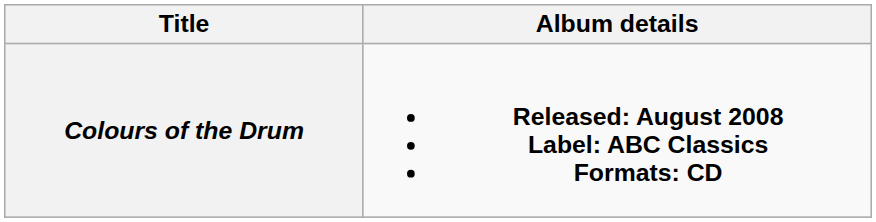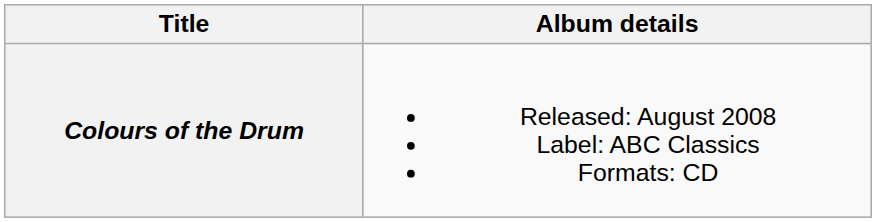(617, 144) bold -> (617, 144) normal
